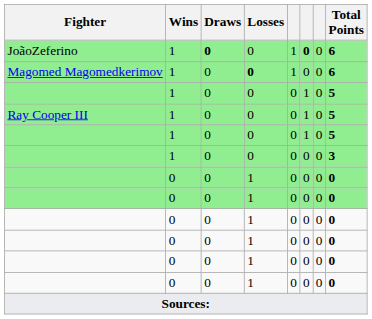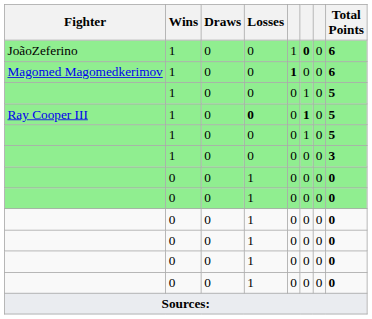(208, 51) bold -> (208, 51) normal
(251, 72) bold -> (251, 72) normal
(294, 72) normal -> (294, 72) bold
(251, 114) normal -> (251, 114) bold
(306, 114) normal -> (306, 114) bold
